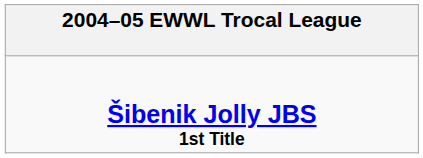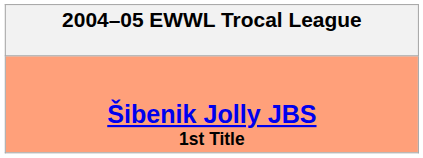(212, 123) no background -> (212, 123) lightsalmon background
